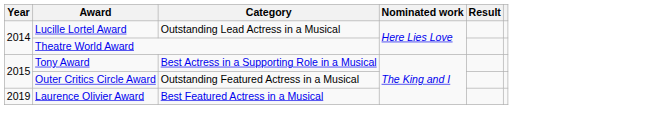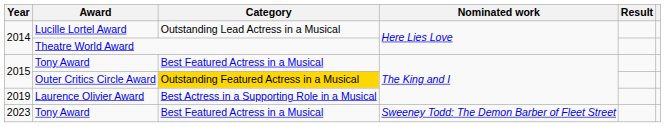(269, 63) Best Actress in a Supporting Role in a Musical -> (242, 63) Best Featured Actress in a Musical
(260, 79) no background -> (260, 79) gold background
(242, 96) Best Featured Actress in a Musical -> (269, 96) Best Actress in a Supporting Role in a Musical
+ row: (19, 113)
